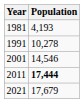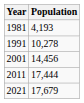(45, 59) 14,546 -> (45, 59) 14,456
(45, 75) bold -> (45, 75) normal
